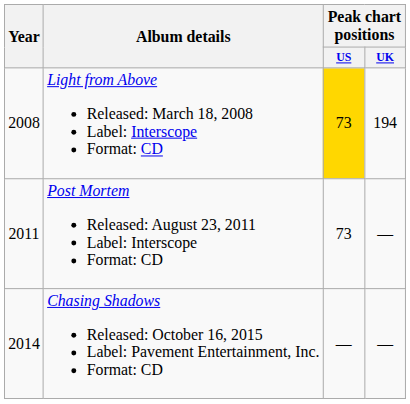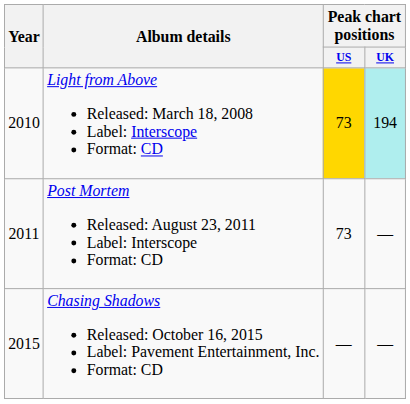(24, 123) 2008 -> (24, 123) 2010
(385, 123) no background -> (385, 123) paleturquoise background
(24, 343) 2014 -> (24, 343) 2015
